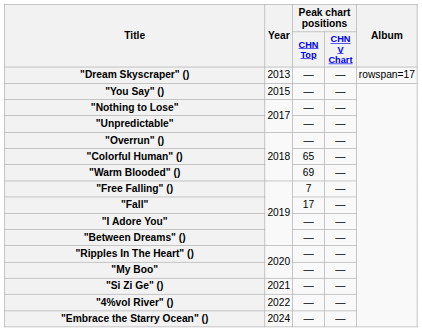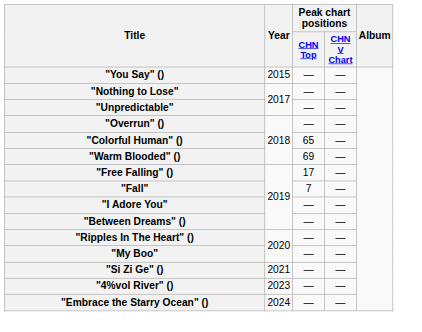- row: (135, 75)
(309, 189) 7 -> (309, 172) 17
(309, 205) 17 -> (309, 189) 7
(279, 302) 2022 -> (279, 286) 2023
